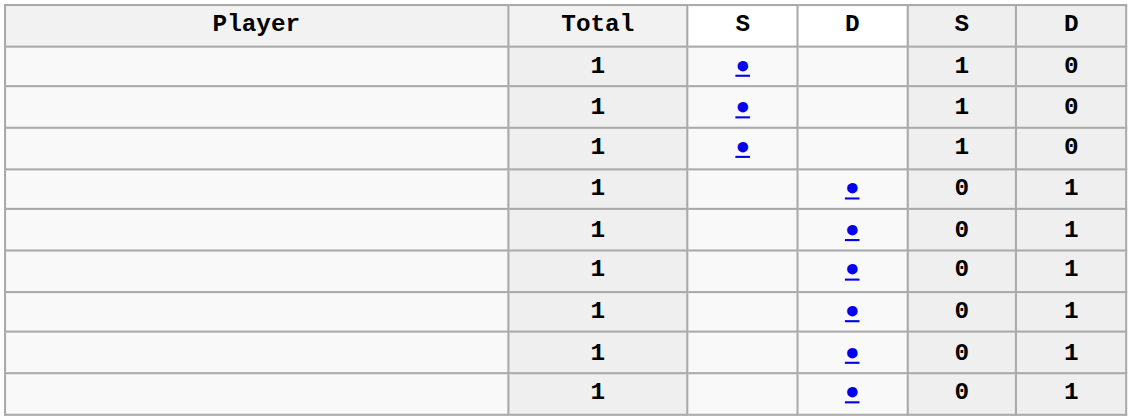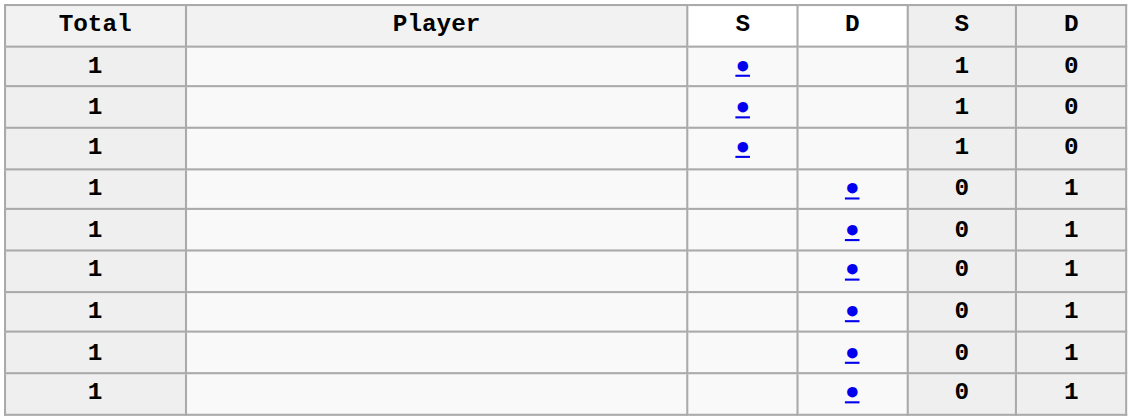columns swapped: (598, 25) <-> (256, 25)
